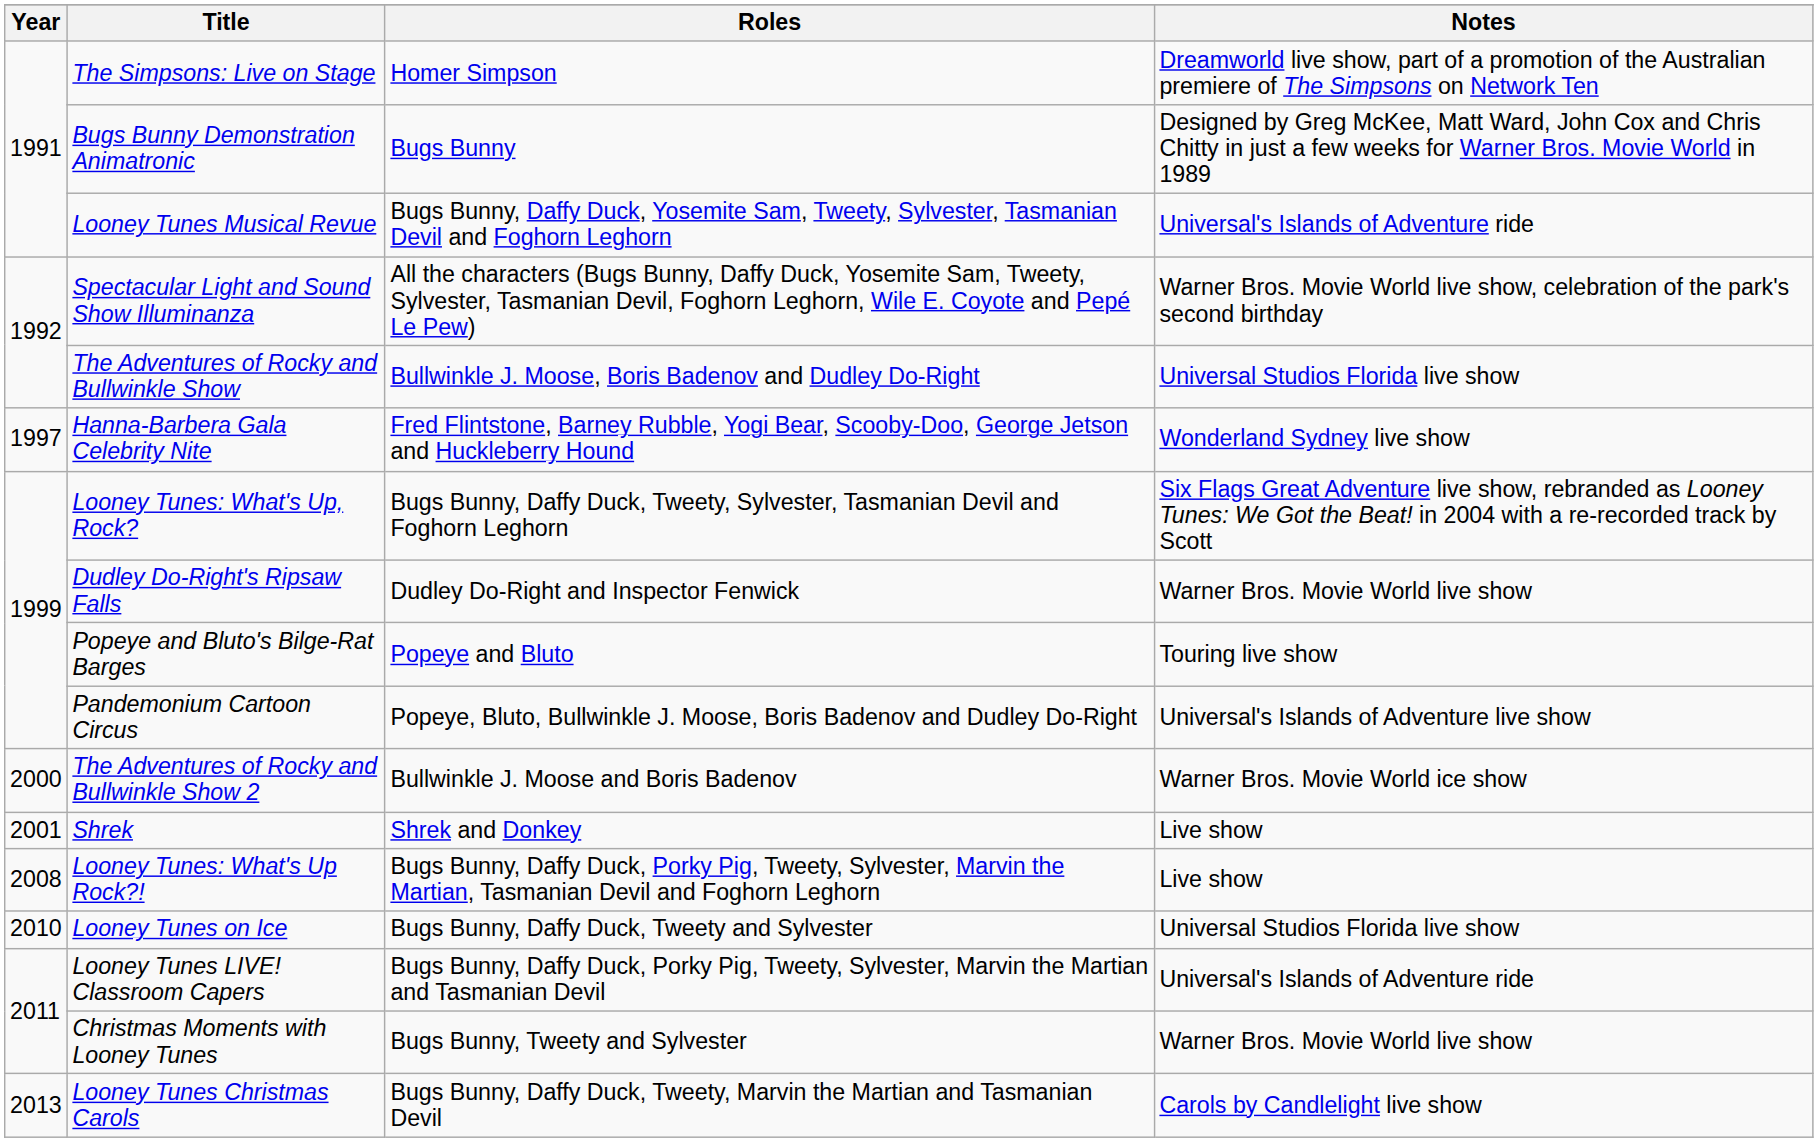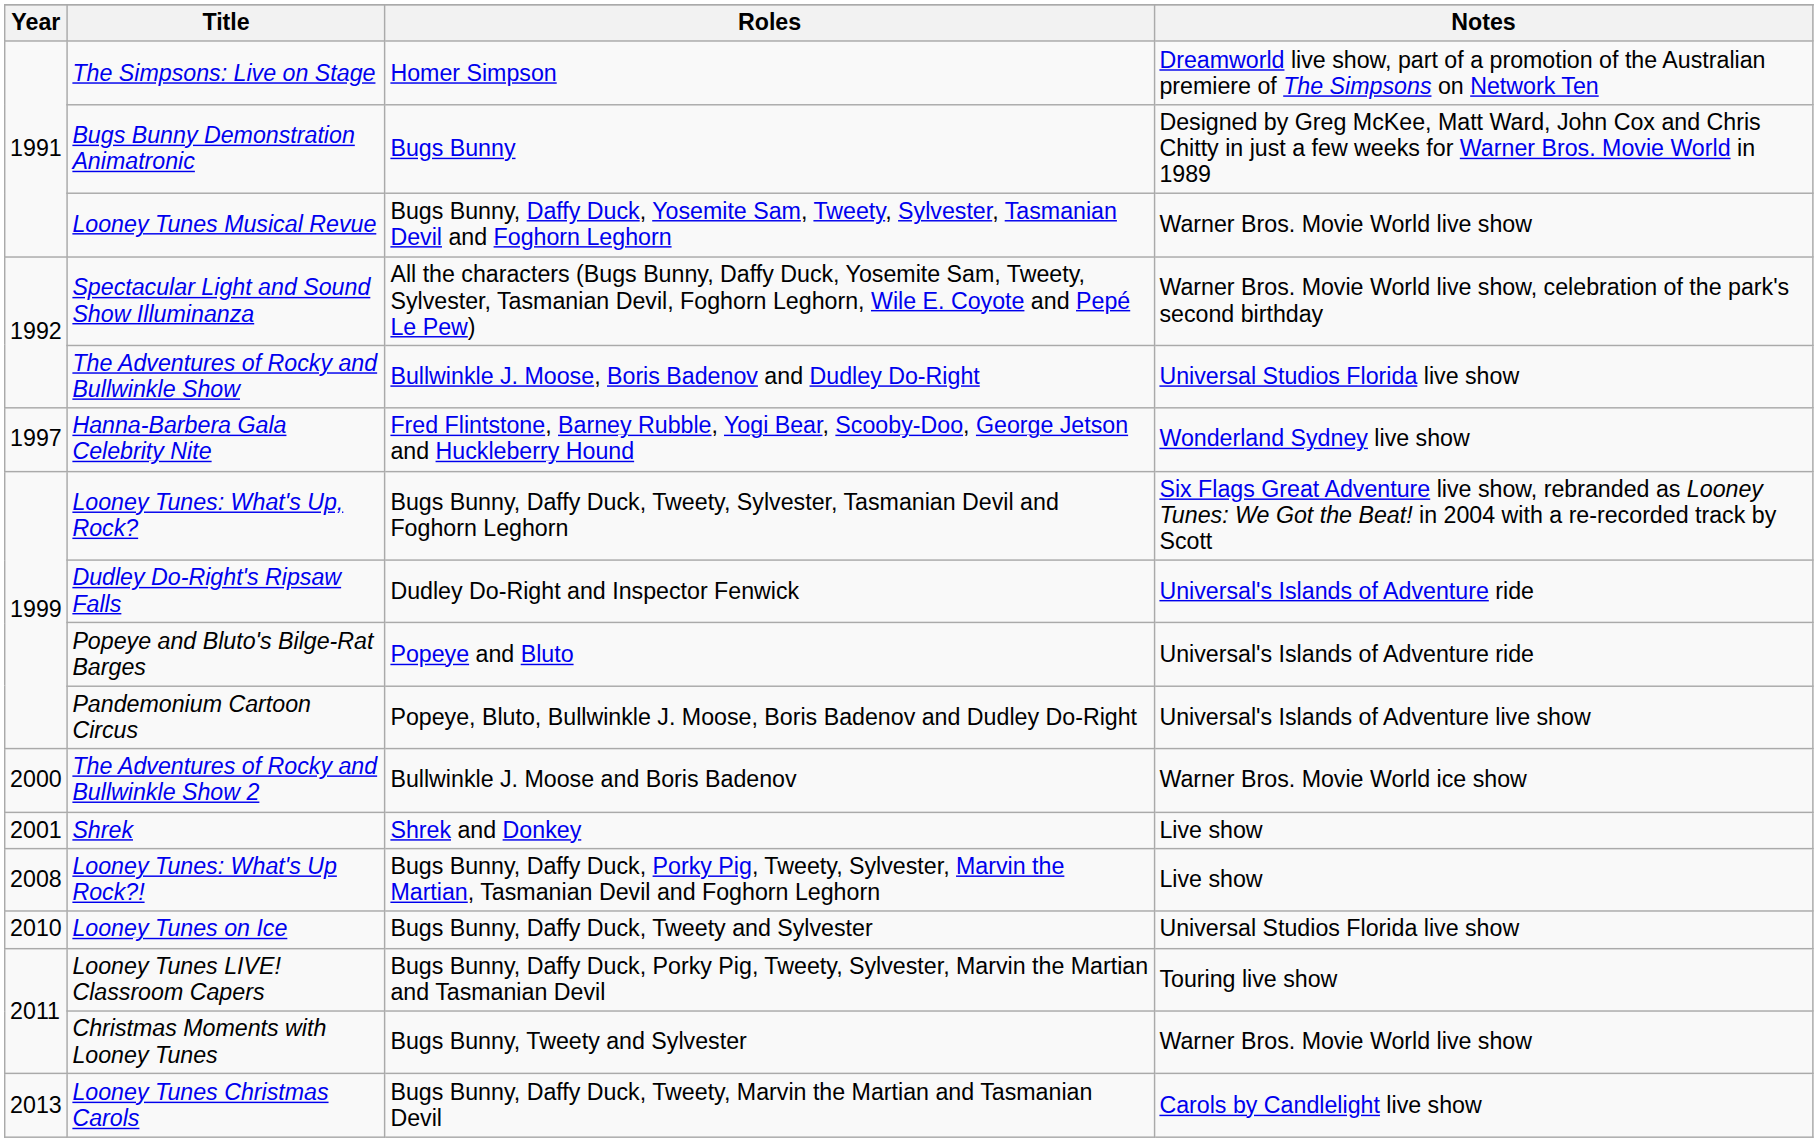(1347, 224) Universal's Islands of Adventure ride -> (1346, 224) Warner Bros. Movie World live show
(1346, 591) Warner Bros. Movie World live show -> (1347, 591) Universal's Islands of Adventure ride
(1248, 654) Touring live show -> (1347, 654) Universal's Islands of Adventure ride
(1347, 979) Universal's Islands of Adventure ride -> (1248, 979) Touring live show
